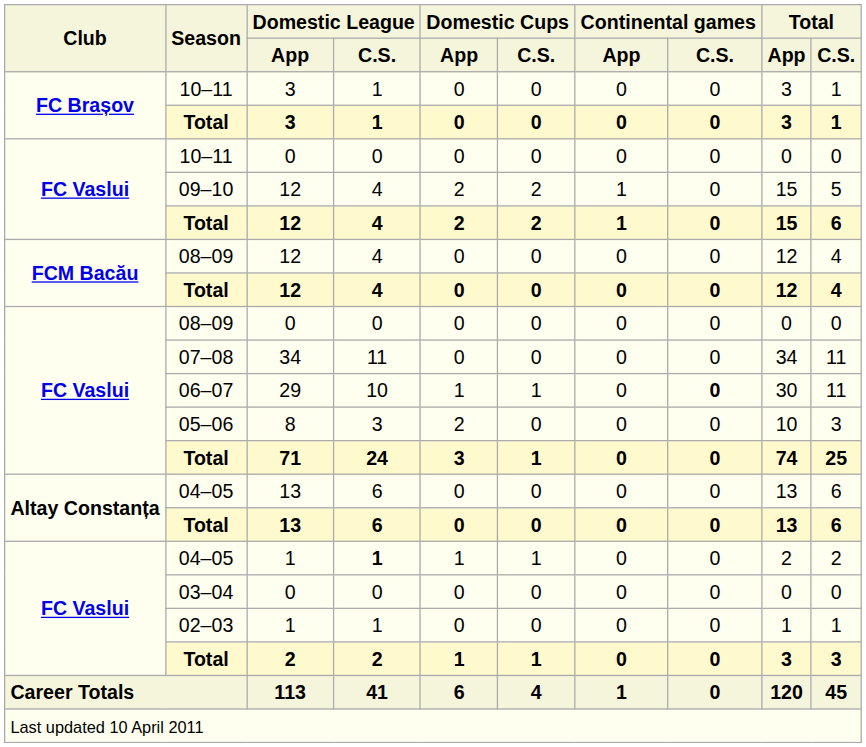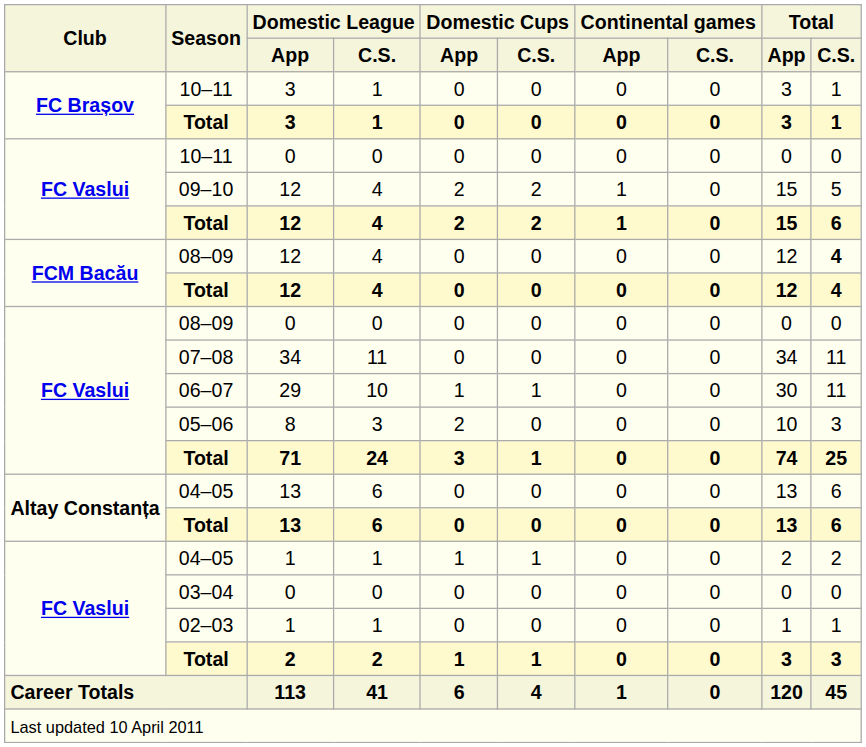(836, 256) normal -> (836, 256) bold
(715, 390) bold -> (715, 390) normal
(377, 558) bold -> (377, 558) normal
